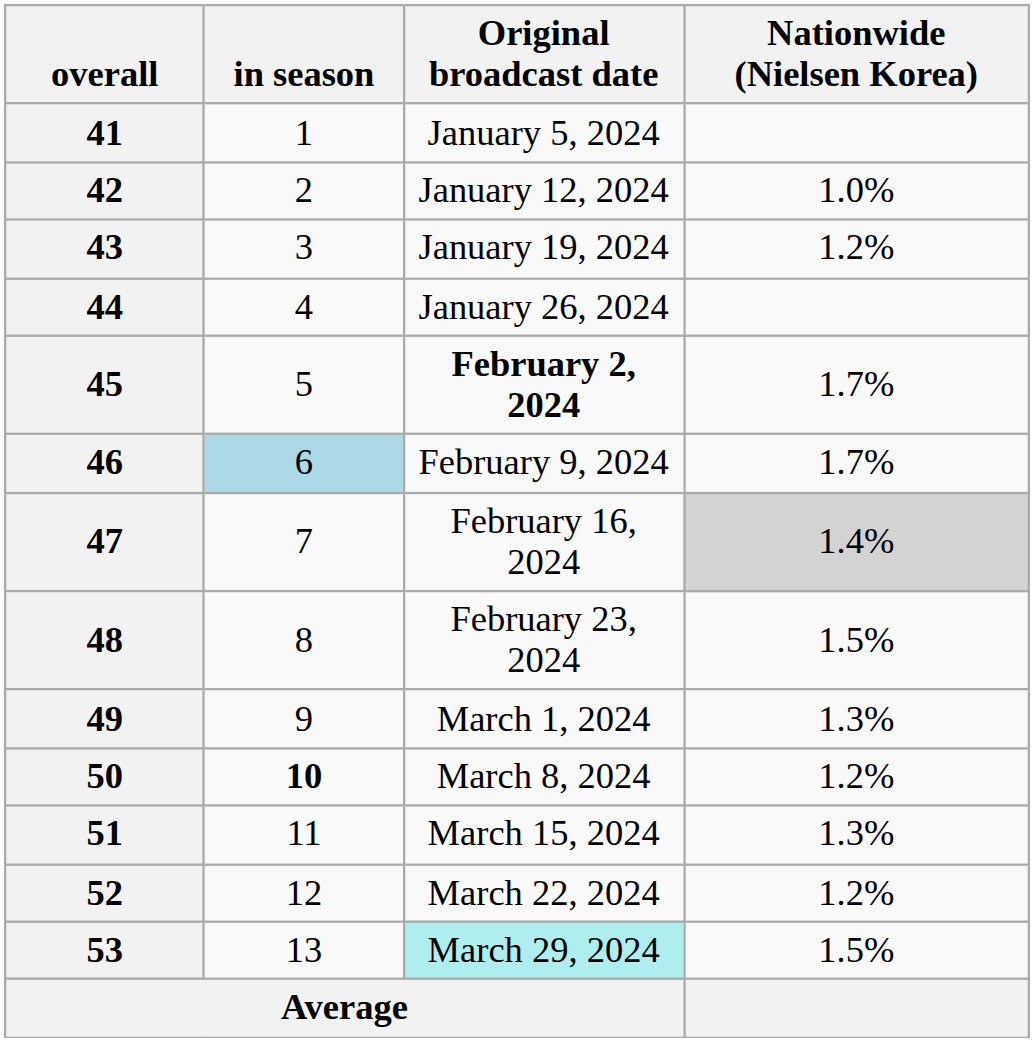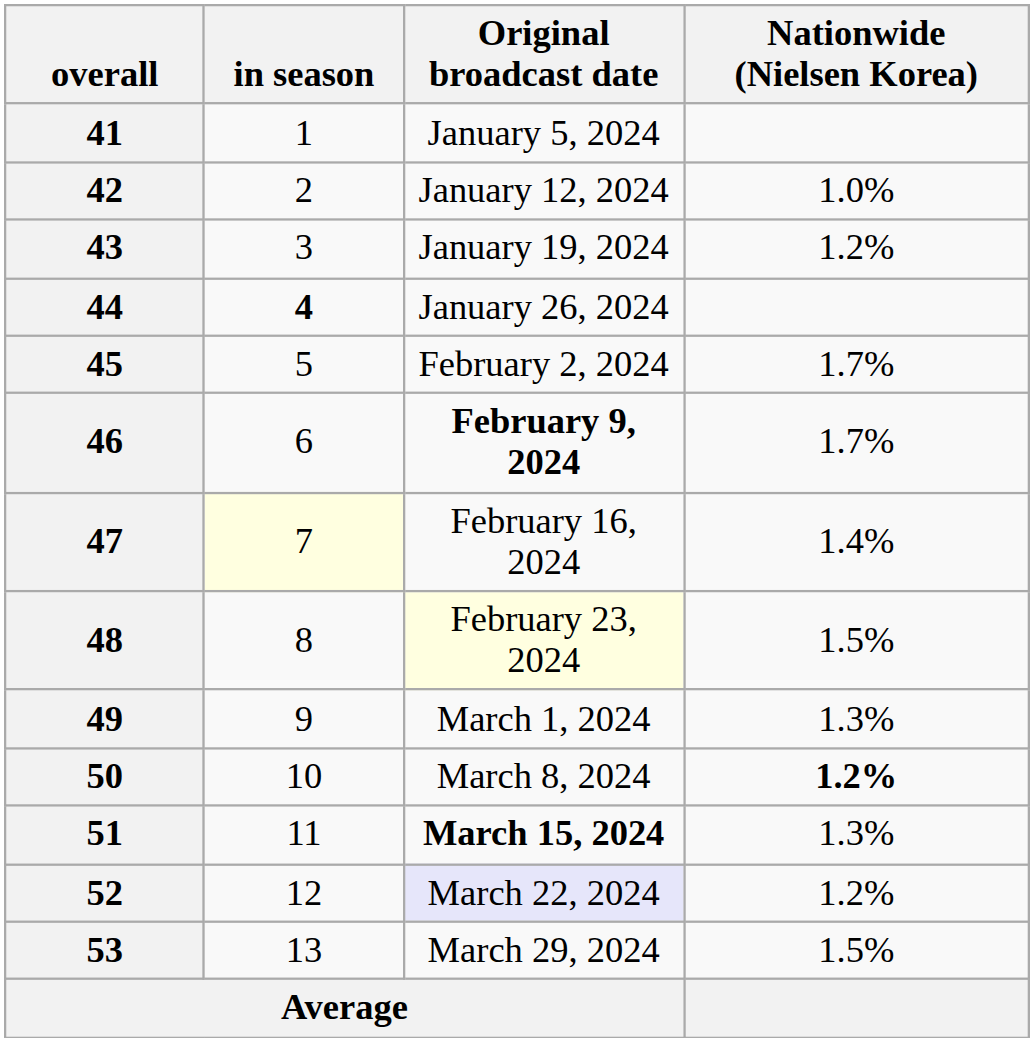(304, 305) normal -> (304, 305) bold
(544, 384) bold -> (544, 363) normal
(304, 462) lightblue background -> (304, 442) no background
(544, 462) normal -> (544, 442) bold
(304, 541) no background -> (304, 541) lightyellow background
(856, 541) lightgrey background -> (856, 541) no background
(544, 639) no background -> (544, 639) lightyellow background
(304, 776) bold -> (304, 776) normal
(856, 776) normal -> (856, 776) bold
(544, 833) normal -> (544, 833) bold
(544, 891) no background -> (544, 891) lavender background
(544, 949) paleturquoise background -> (544, 949) no background
